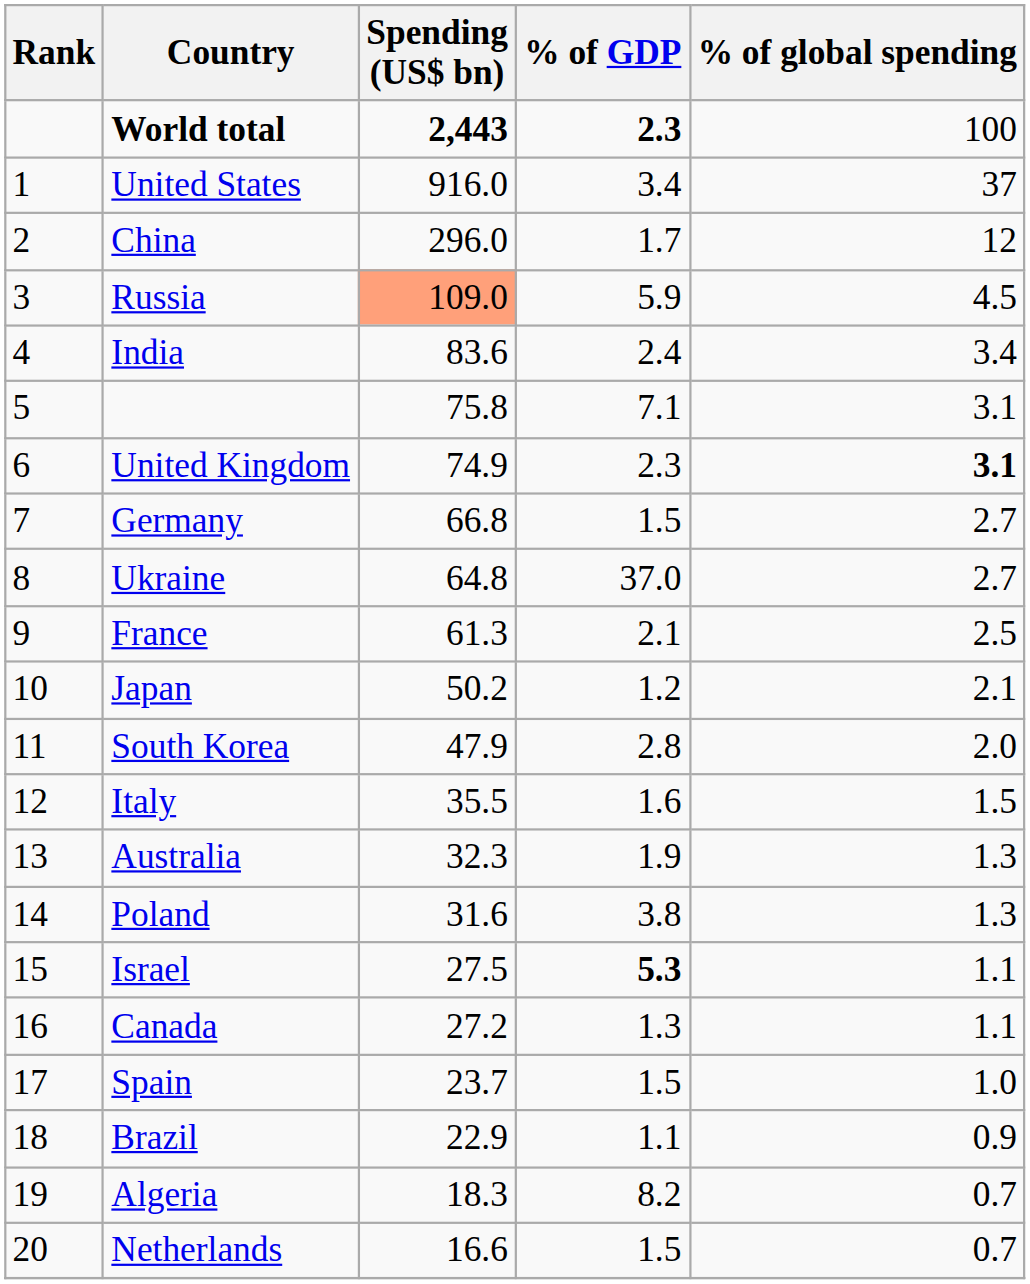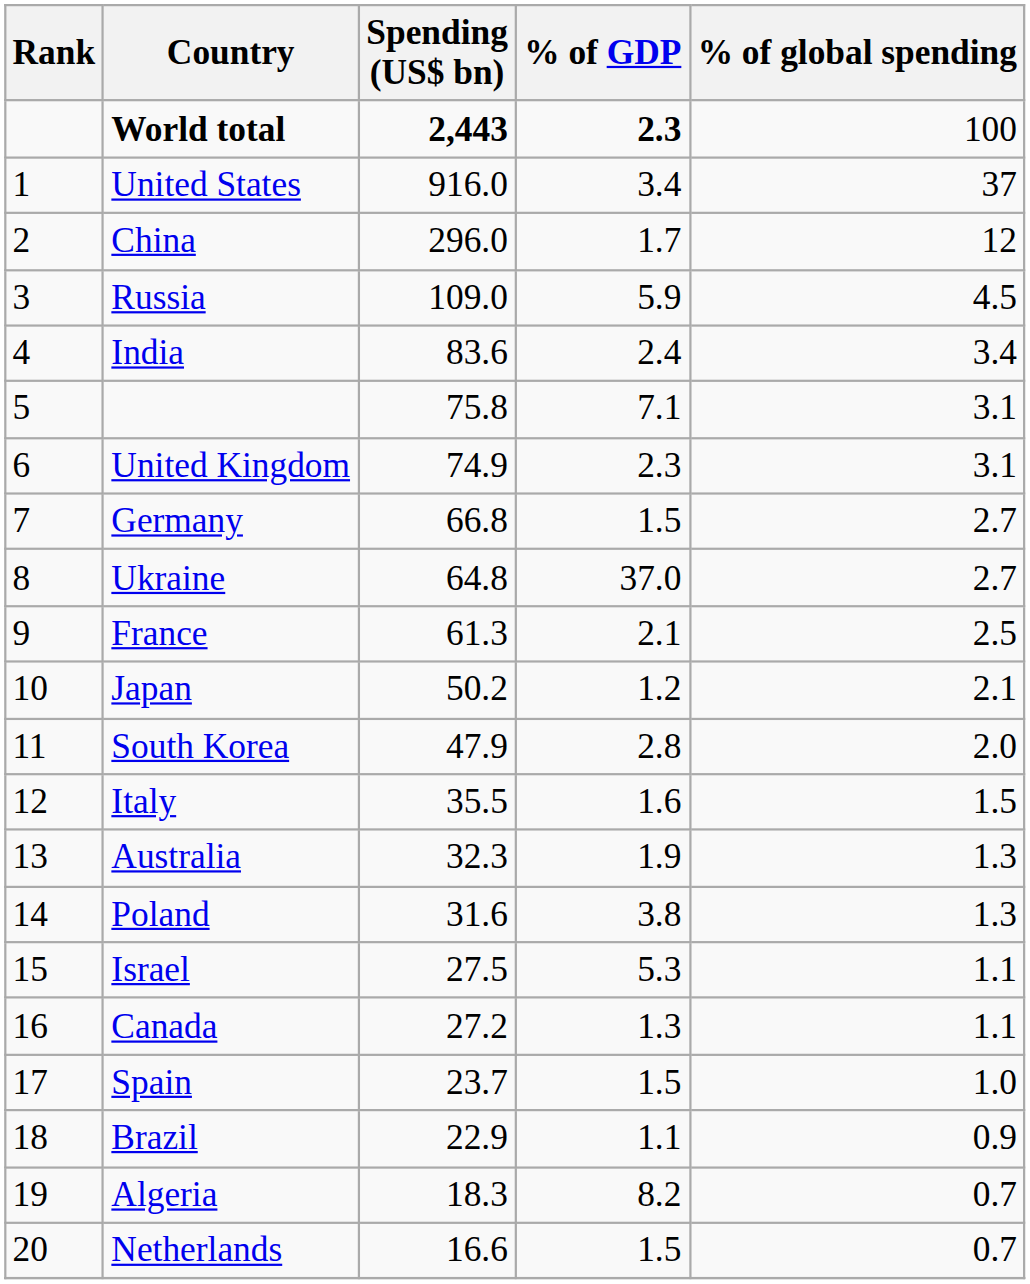(468, 296) lightsalmon background -> (468, 296) no background
(995, 464) bold -> (995, 464) normal
(659, 969) bold -> (659, 969) normal
